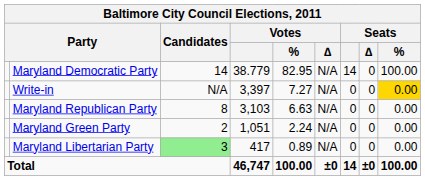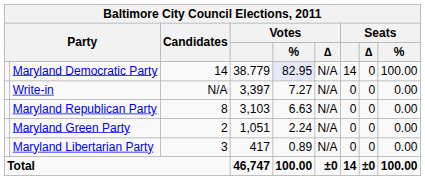(297, 71) no background -> (297, 71) lavender background
(406, 90) gold background -> (406, 90) no background
(224, 147) lightgreen background -> (224, 147) no background
